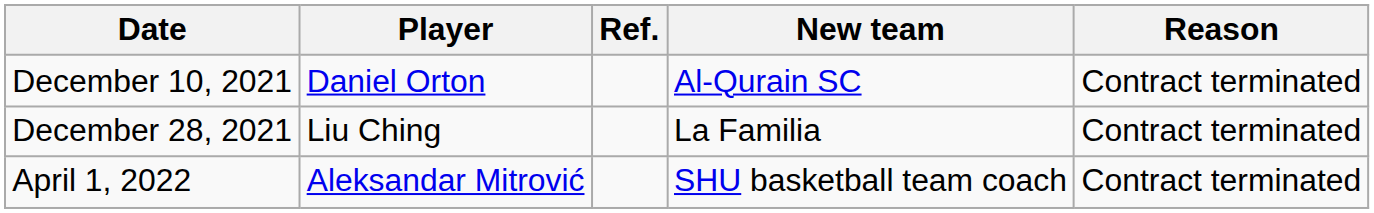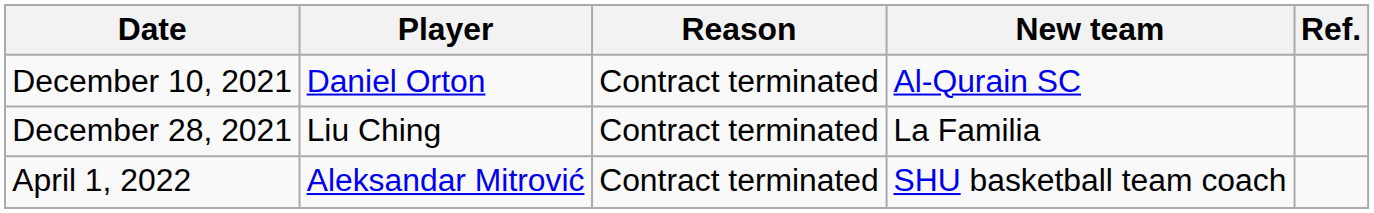columns swapped: (1221, 29) <-> (629, 29)
